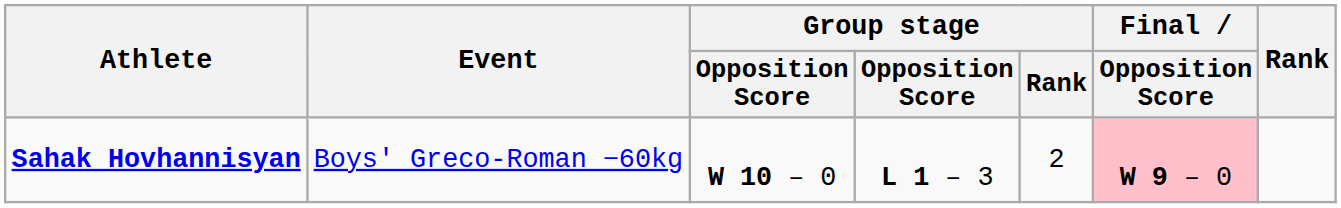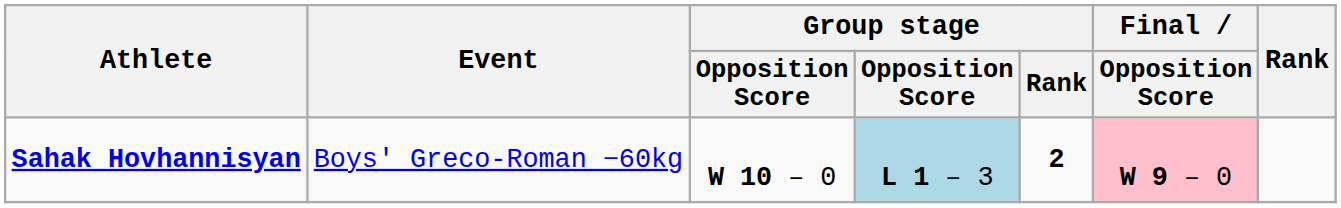(937, 178) no background -> (937, 178) lightblue background
(1057, 159) normal -> (1057, 159) bold
